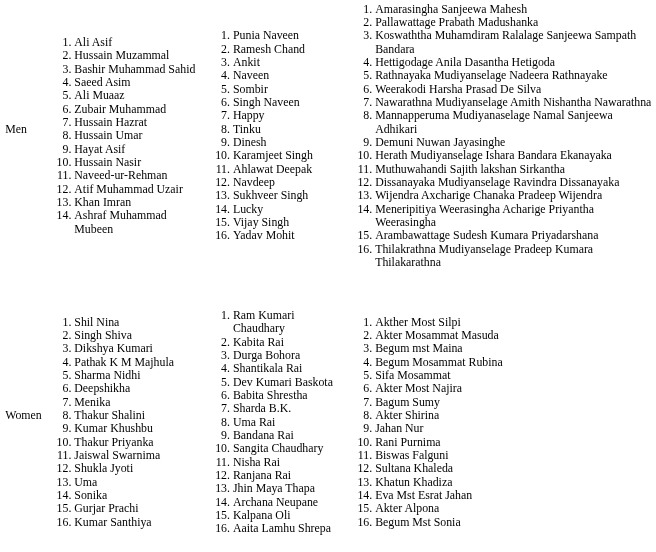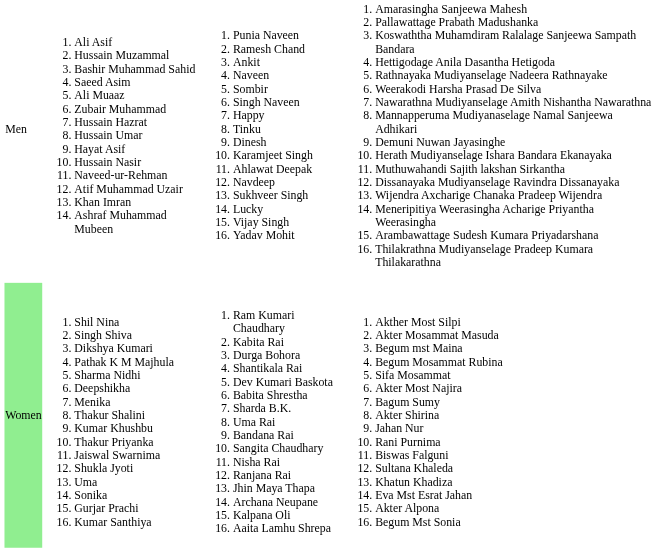(23, 415) no background -> (23, 415) lightgreen background
